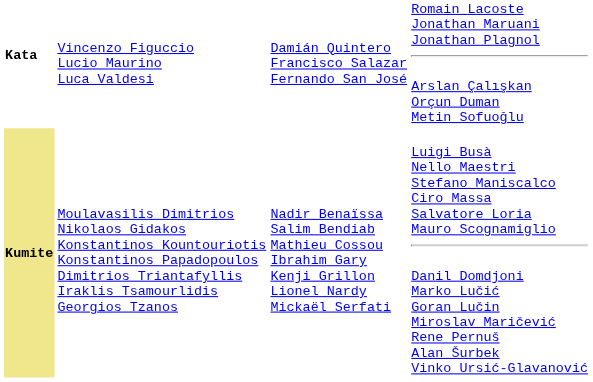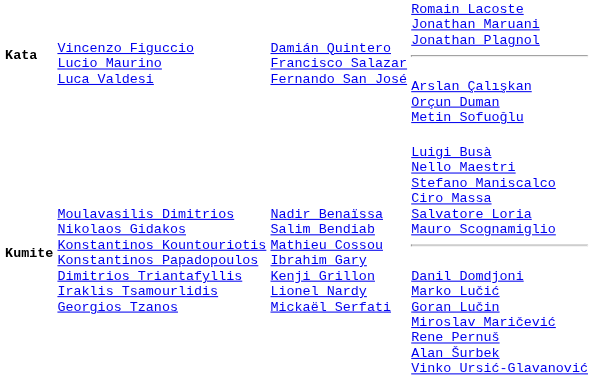(29, 253) khaki background -> (29, 253) no background
